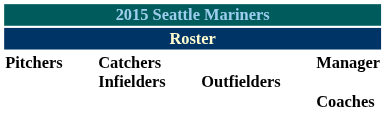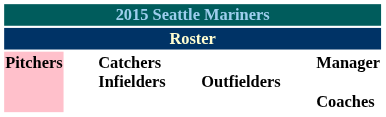(34, 62) no background -> (34, 62) pink background
